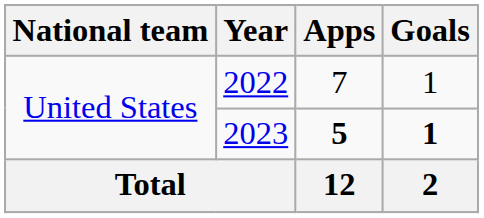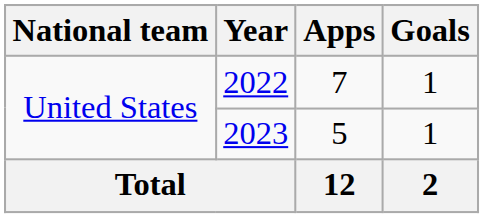(339, 133) bold -> (339, 133) normal
(430, 133) bold -> (430, 133) normal
